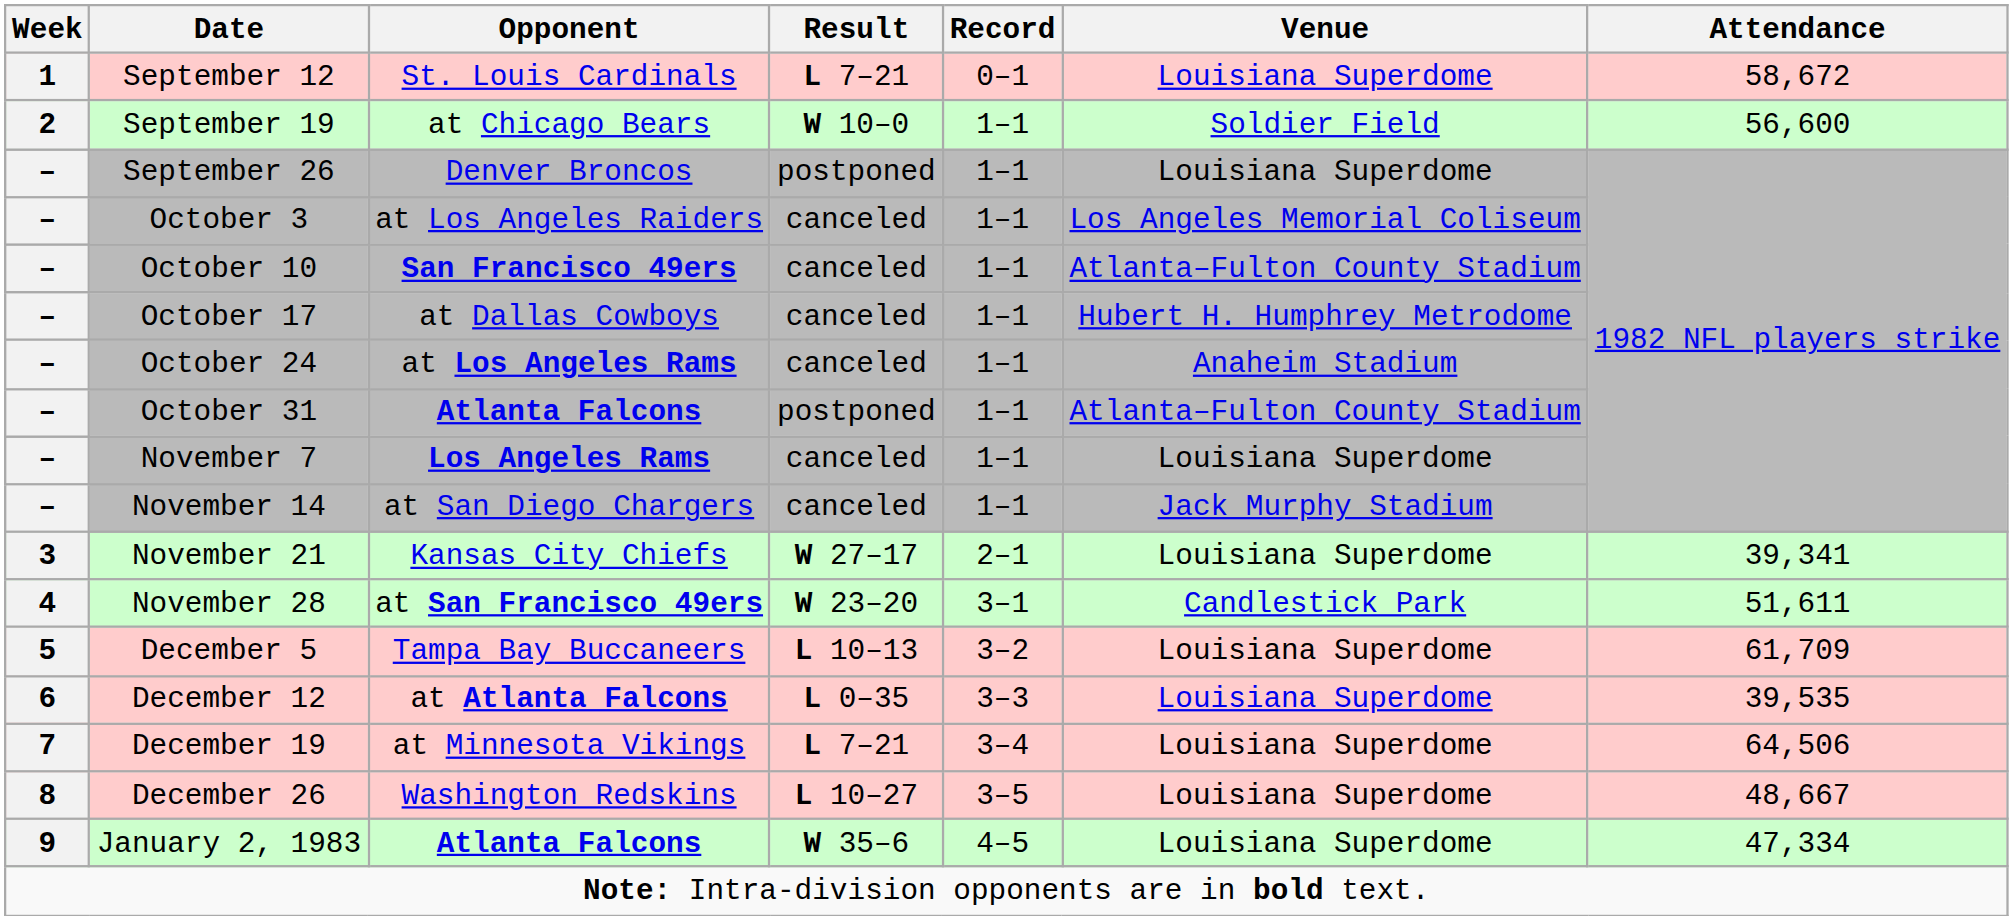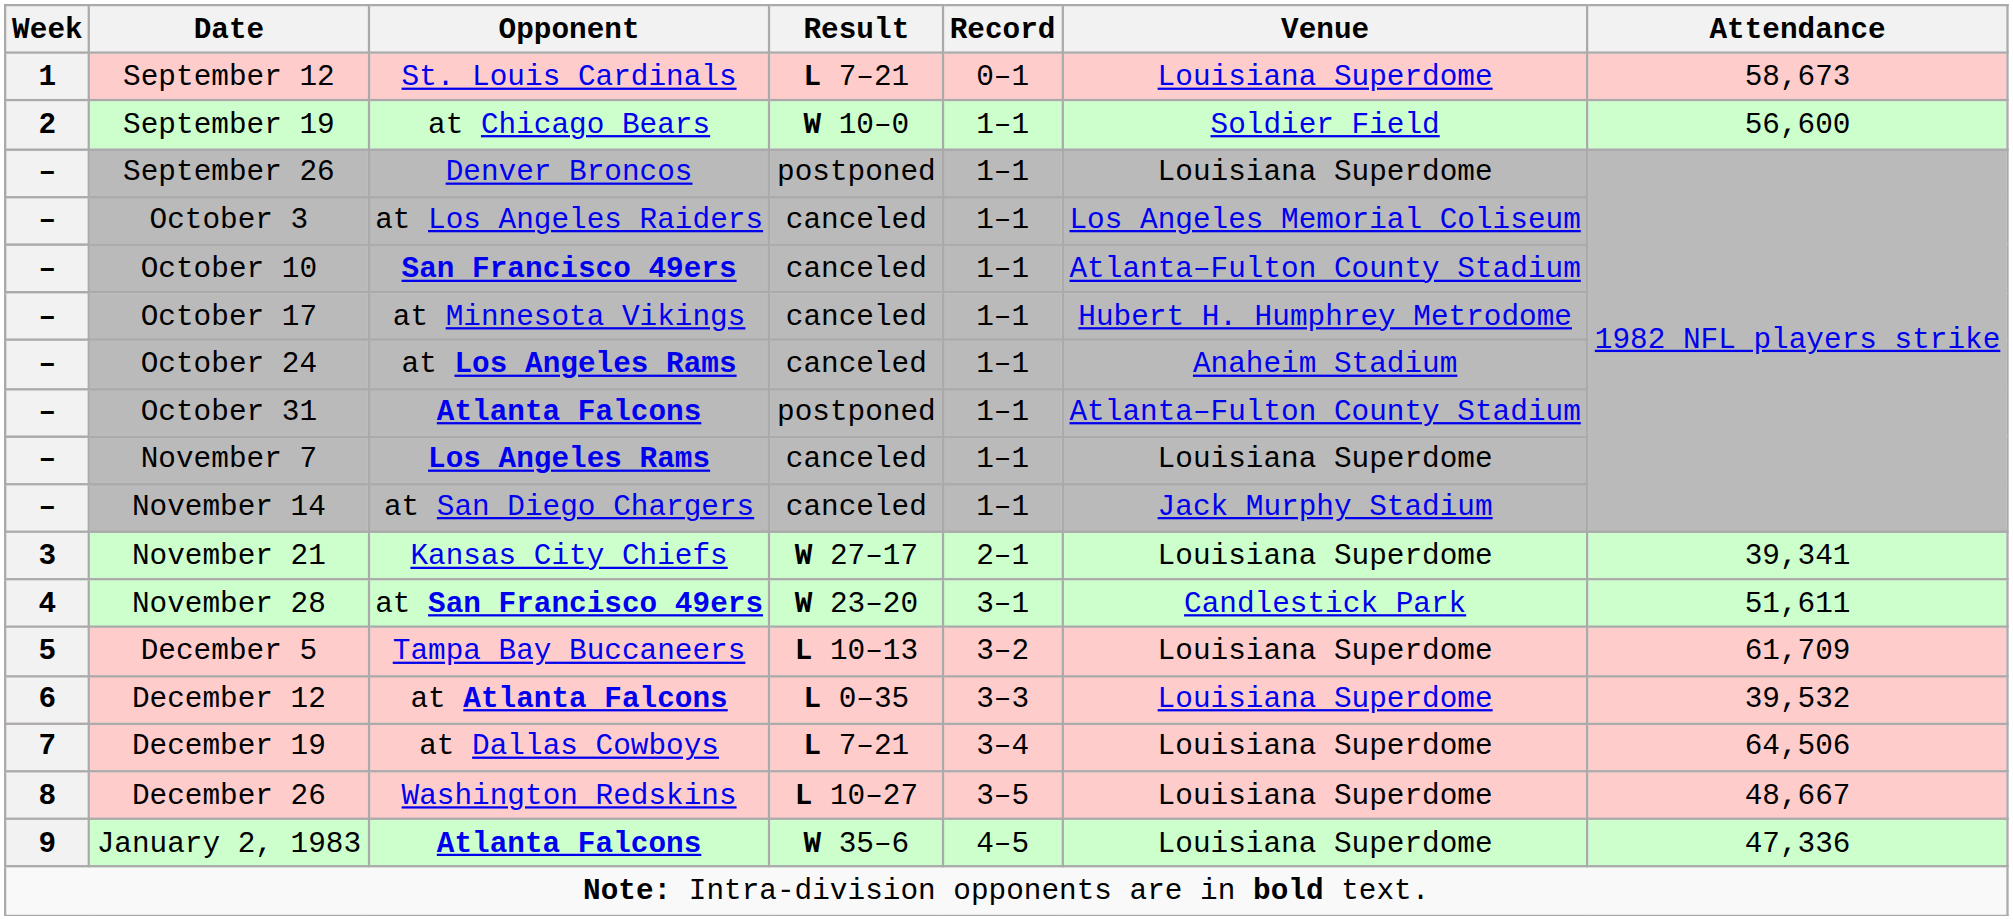(1798, 77) 58,672 -> (1798, 77) 58,673
(569, 316) at Dallas Cowboys -> (569, 316) at Minnesota Vikings
(1798, 699) 39,535 -> (1798, 699) 39,532
(569, 747) at Minnesota Vikings -> (569, 747) at Dallas Cowboys
(1798, 843) 47,334 -> (1798, 843) 47,336
